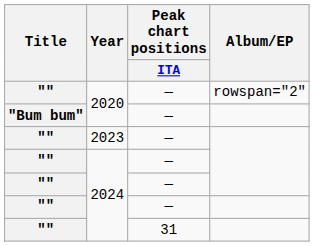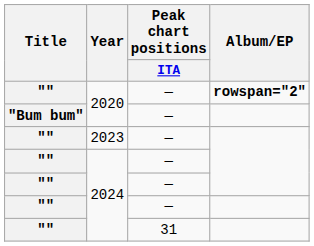(260, 92) normal -> (260, 92) bold
